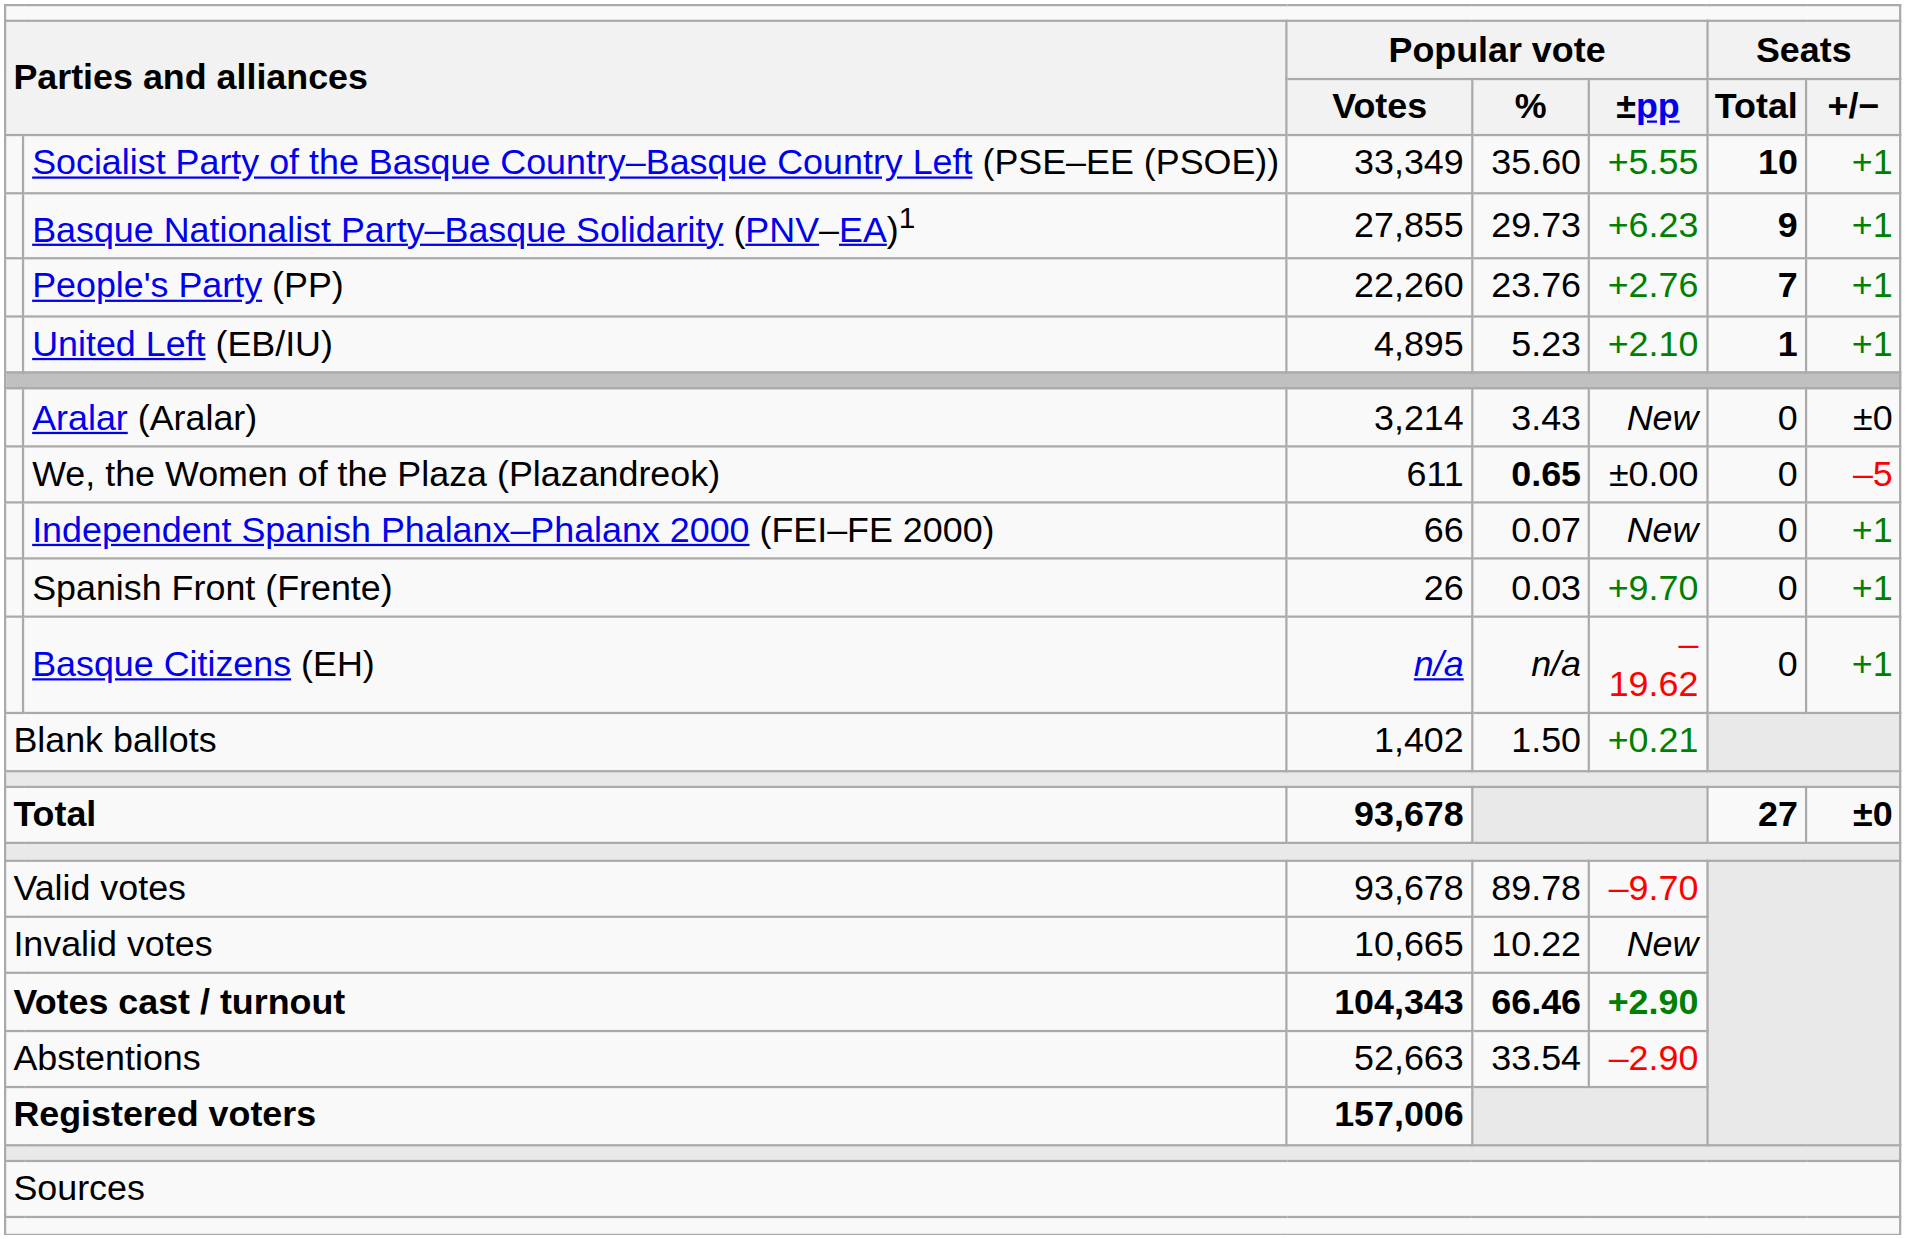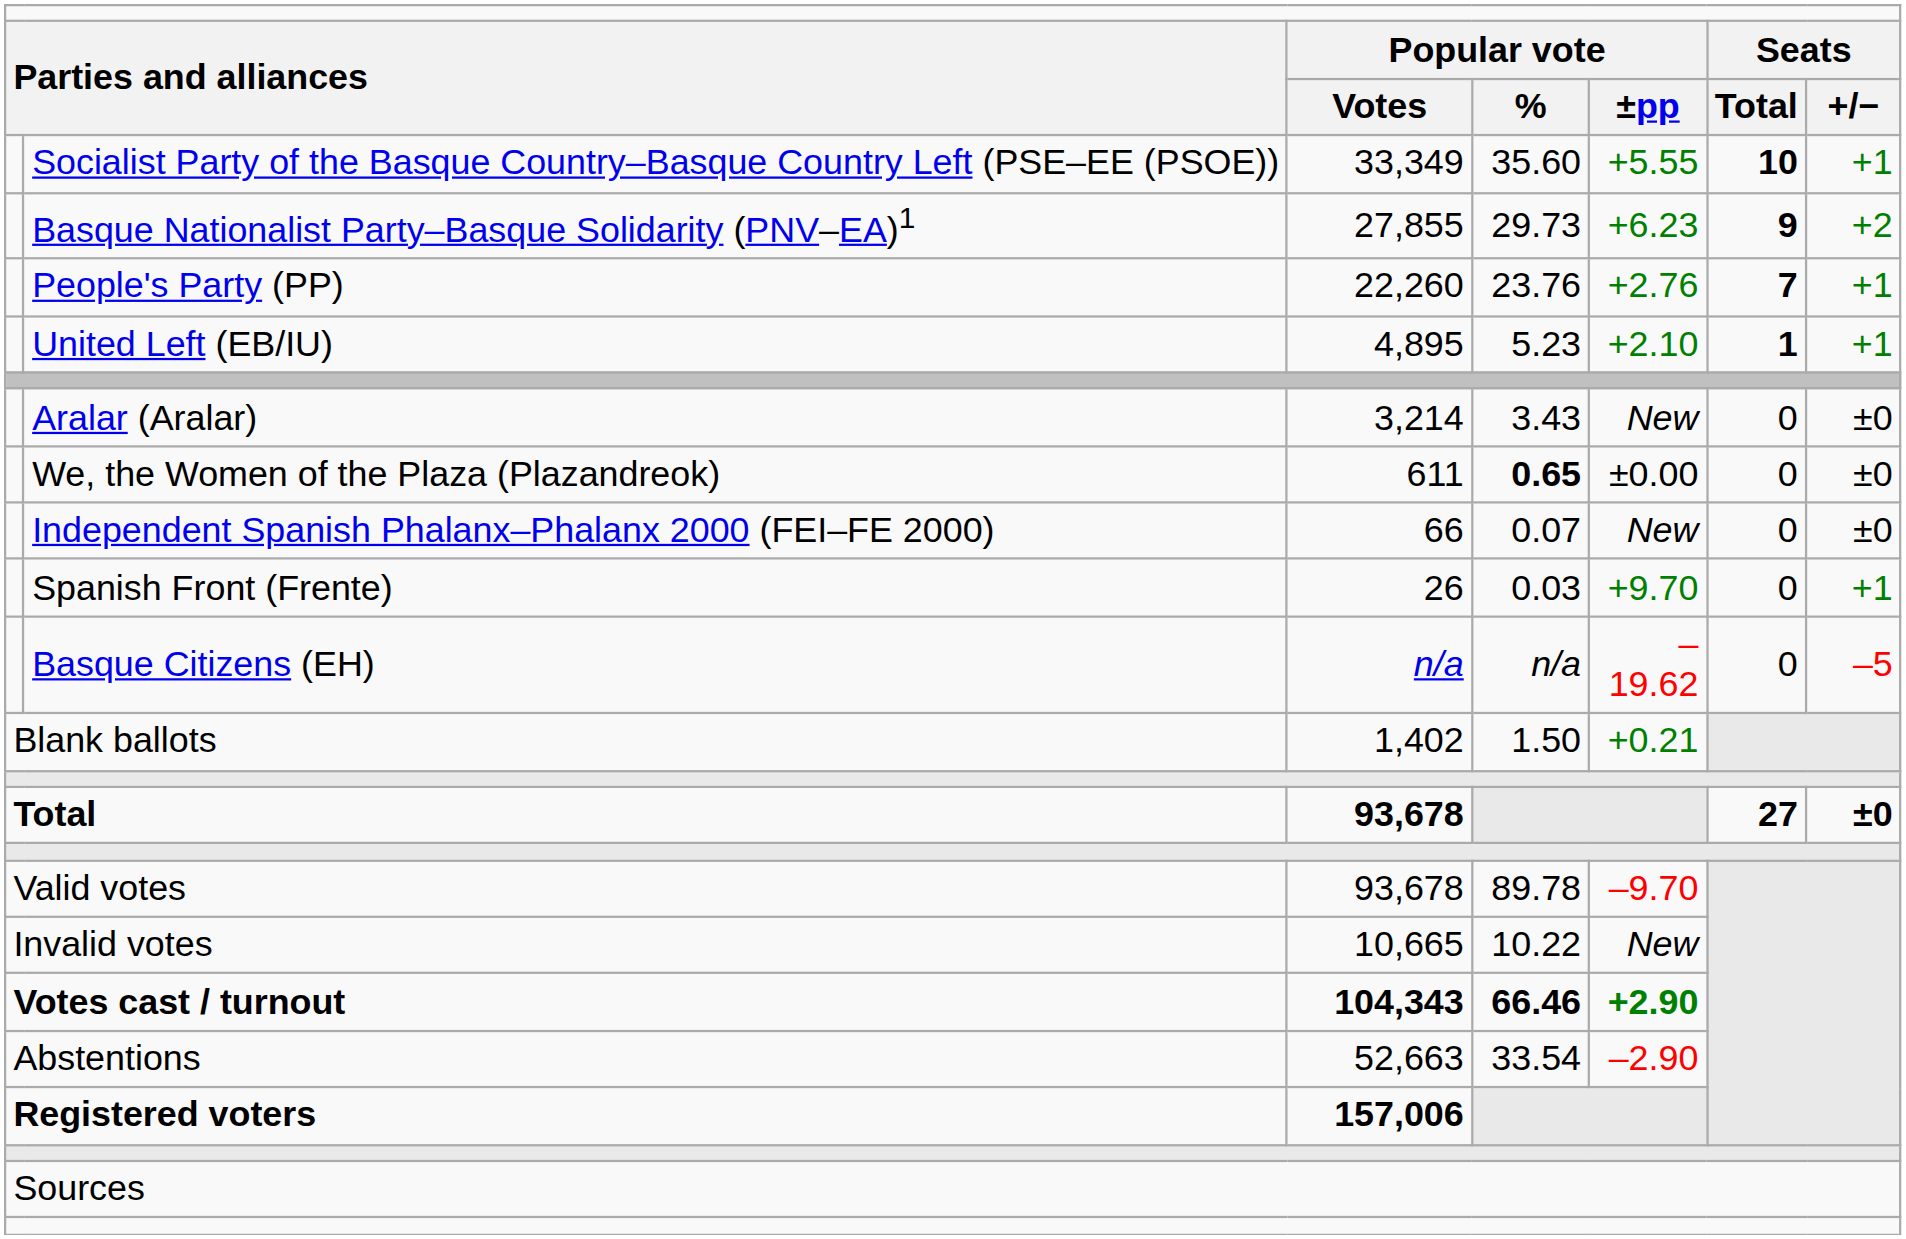(1872, 224) +1 -> (1872, 224) +2
(1873, 473) –5 -> (1873, 473) ±0
(1872, 530) +1 -> (1873, 530) ±0
(1872, 664) +1 -> (1873, 664) –5
